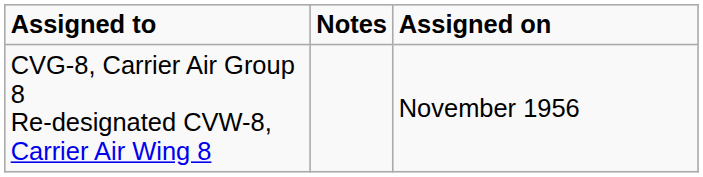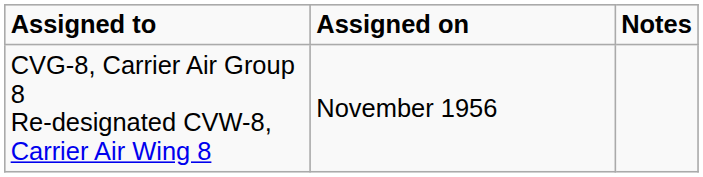columns swapped: (475, 24) <-> (352, 24)
